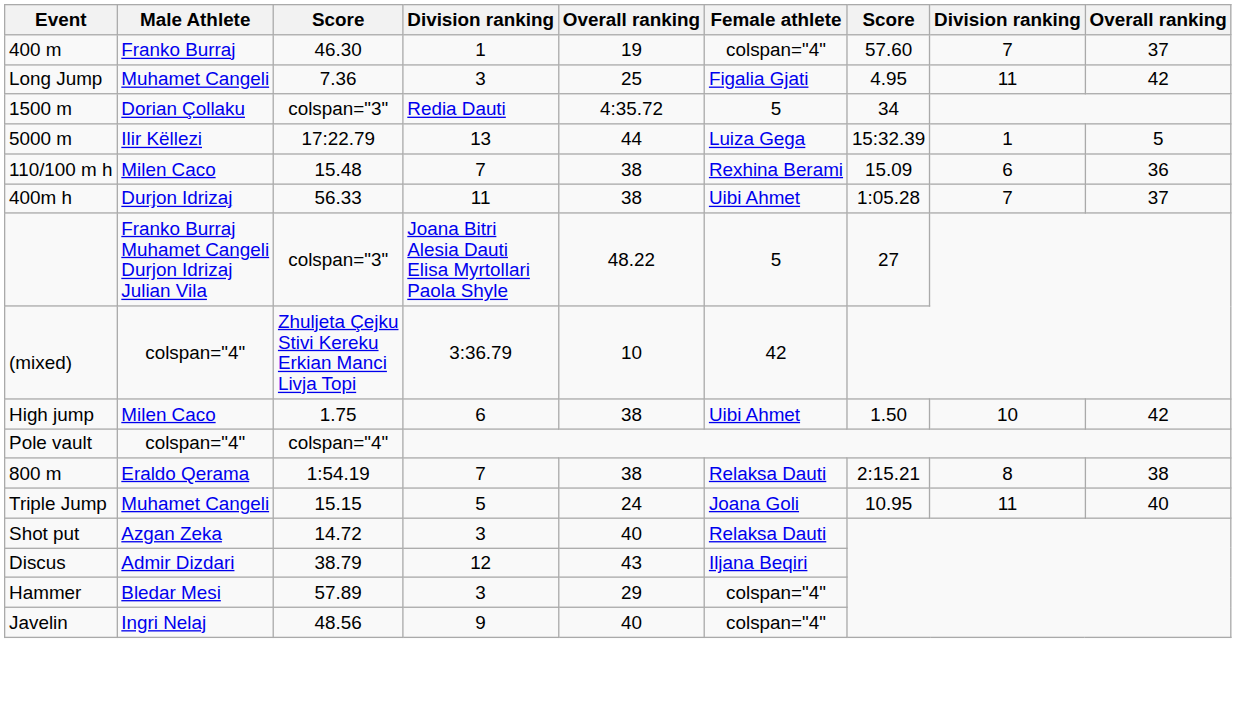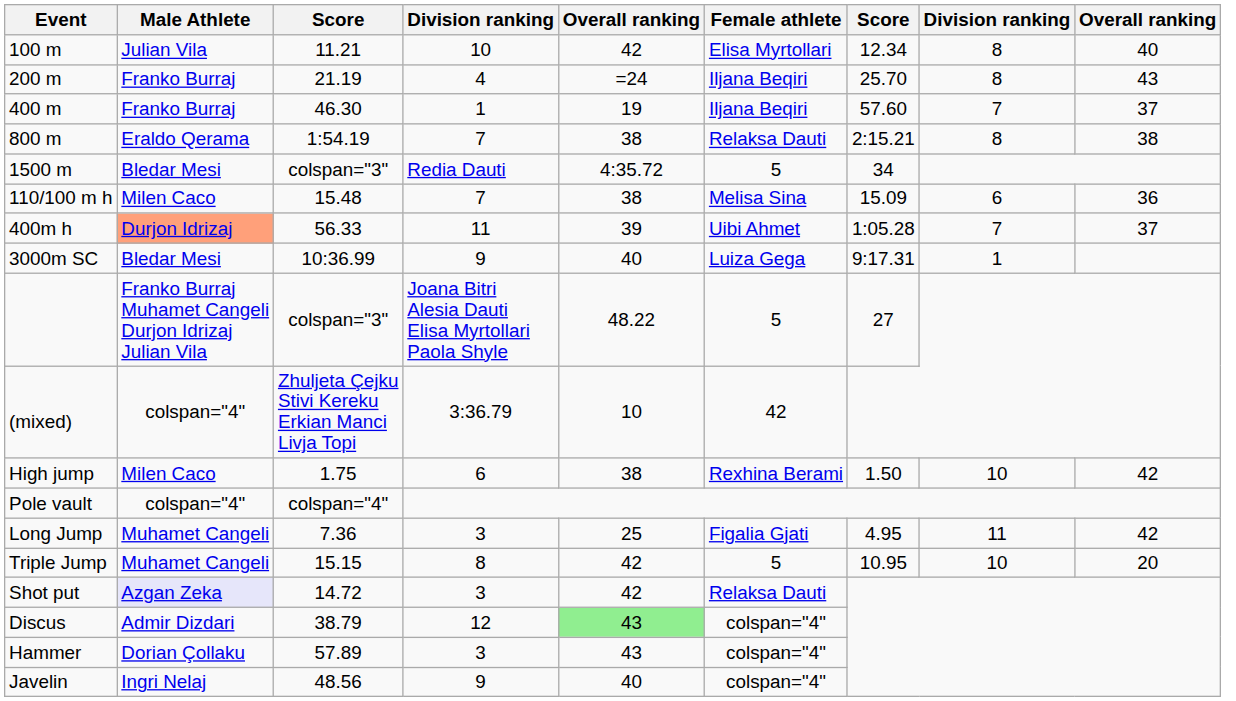+ row: (35, 50)
+ row: (35, 80)
(776, 50) colspan="4" -> (758, 109) Iljana Beqiri
rows swapped: (35, 474) <-> (56, 80)
(183, 109) Dorian Çollaku -> (171, 169) Bledar Mesi
- row: (41, 139)
(776, 169) Rexhina Berami -> (758, 199) Melisa Sina
(177, 199) no background -> (177, 229) lightsalmon background
(631, 199) 38 -> (631, 229) 39
+ row: (54, 258)
(754, 414) Uibi Ahmet -> (776, 474) Rexhina Berami
(481, 503) 5 -> (481, 563) 8
(631, 503) 24 -> (631, 563) 42
(754, 503) Joana Goli -> (776, 563) 5
(1007, 503) 11 -> (997, 563) 10
(1158, 503) 40 -> (1148, 563) 20
(172, 533) no background -> (172, 593) lavender background
(631, 533) 40 -> (631, 593) 42
(631, 563) no background -> (631, 623) lightgreen background
(758, 563) Iljana Beqiri -> (776, 623) colspan="4"
(171, 593) Bledar Mesi -> (183, 652) Dorian Çollaku
(631, 593) 29 -> (631, 652) 43
